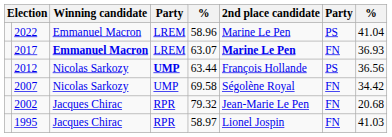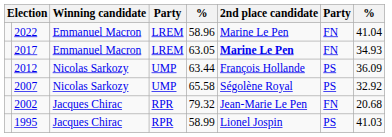(332, 31) PS -> (331, 31) FN
(100, 50) bold -> (97, 50) normal
(204, 50) 63.07 -> (202, 50) 63.05
(371, 50) 36.93 -> (369, 50) 34.93
(167, 68) bold -> (164, 68) normal
(371, 68) 36.56 -> (369, 68) 36.09
(204, 86) 69.58 -> (202, 86) 65.58
(333, 86) FN -> (330, 86) PS
(371, 86) 34.42 -> (369, 86) 32.92
(204, 123) 58.97 -> (202, 123) 58.99
(333, 123) FN -> (330, 123) PS
